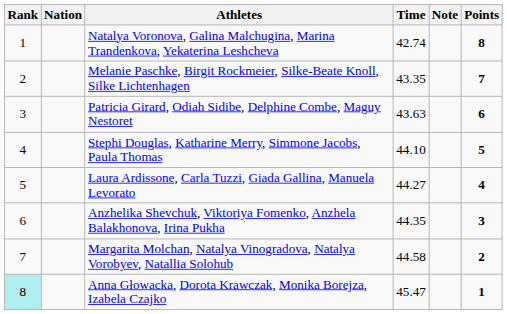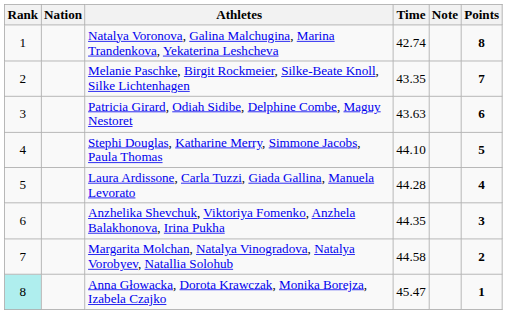(411, 185) 44.27 -> (411, 185) 44.28
